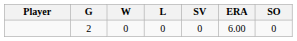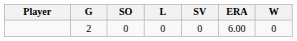columns swapped: (126, 12) <-> (274, 12)
